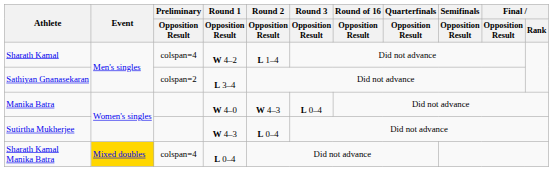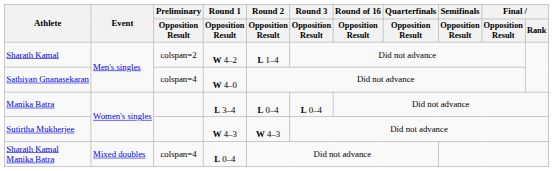(178, 55) colspan=4 -> (178, 55) colspan=2
(178, 80) colspan=2 -> (178, 80) colspan=4
(225, 85) L 3–4 -> (225, 85) W 4–0
(225, 110) W 4–0 -> (225, 110) L 3–4
(268, 110) W 4–3 -> (268, 110) L 0–4
(268, 135) L 0–4 -> (268, 135) W 4–3
(119, 154) gold background -> (119, 154) no background
